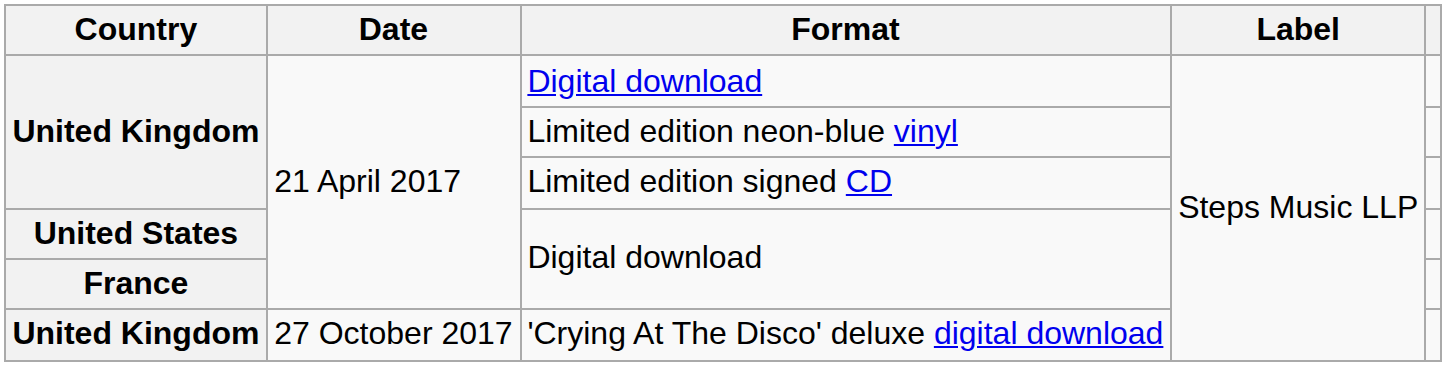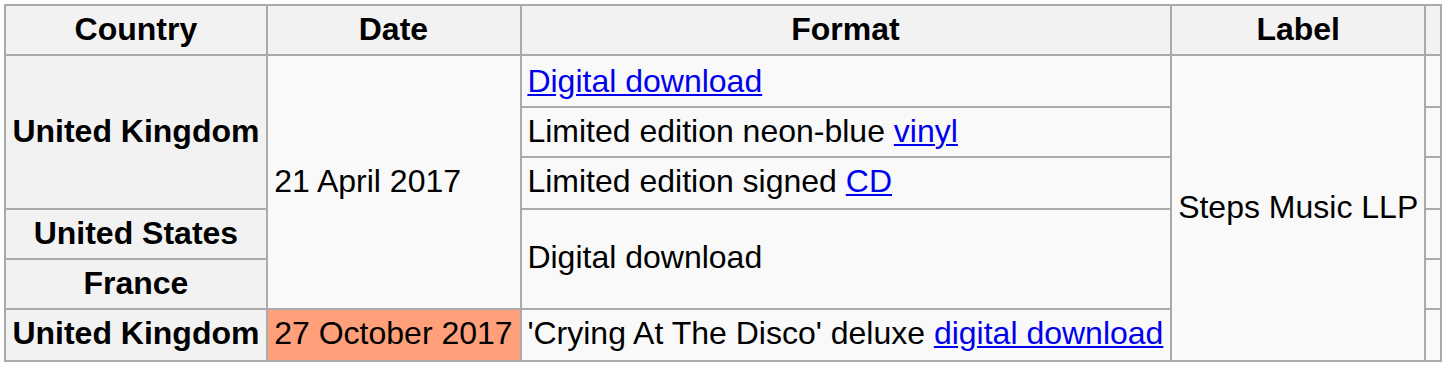(393, 334) no background -> (393, 334) lightsalmon background
